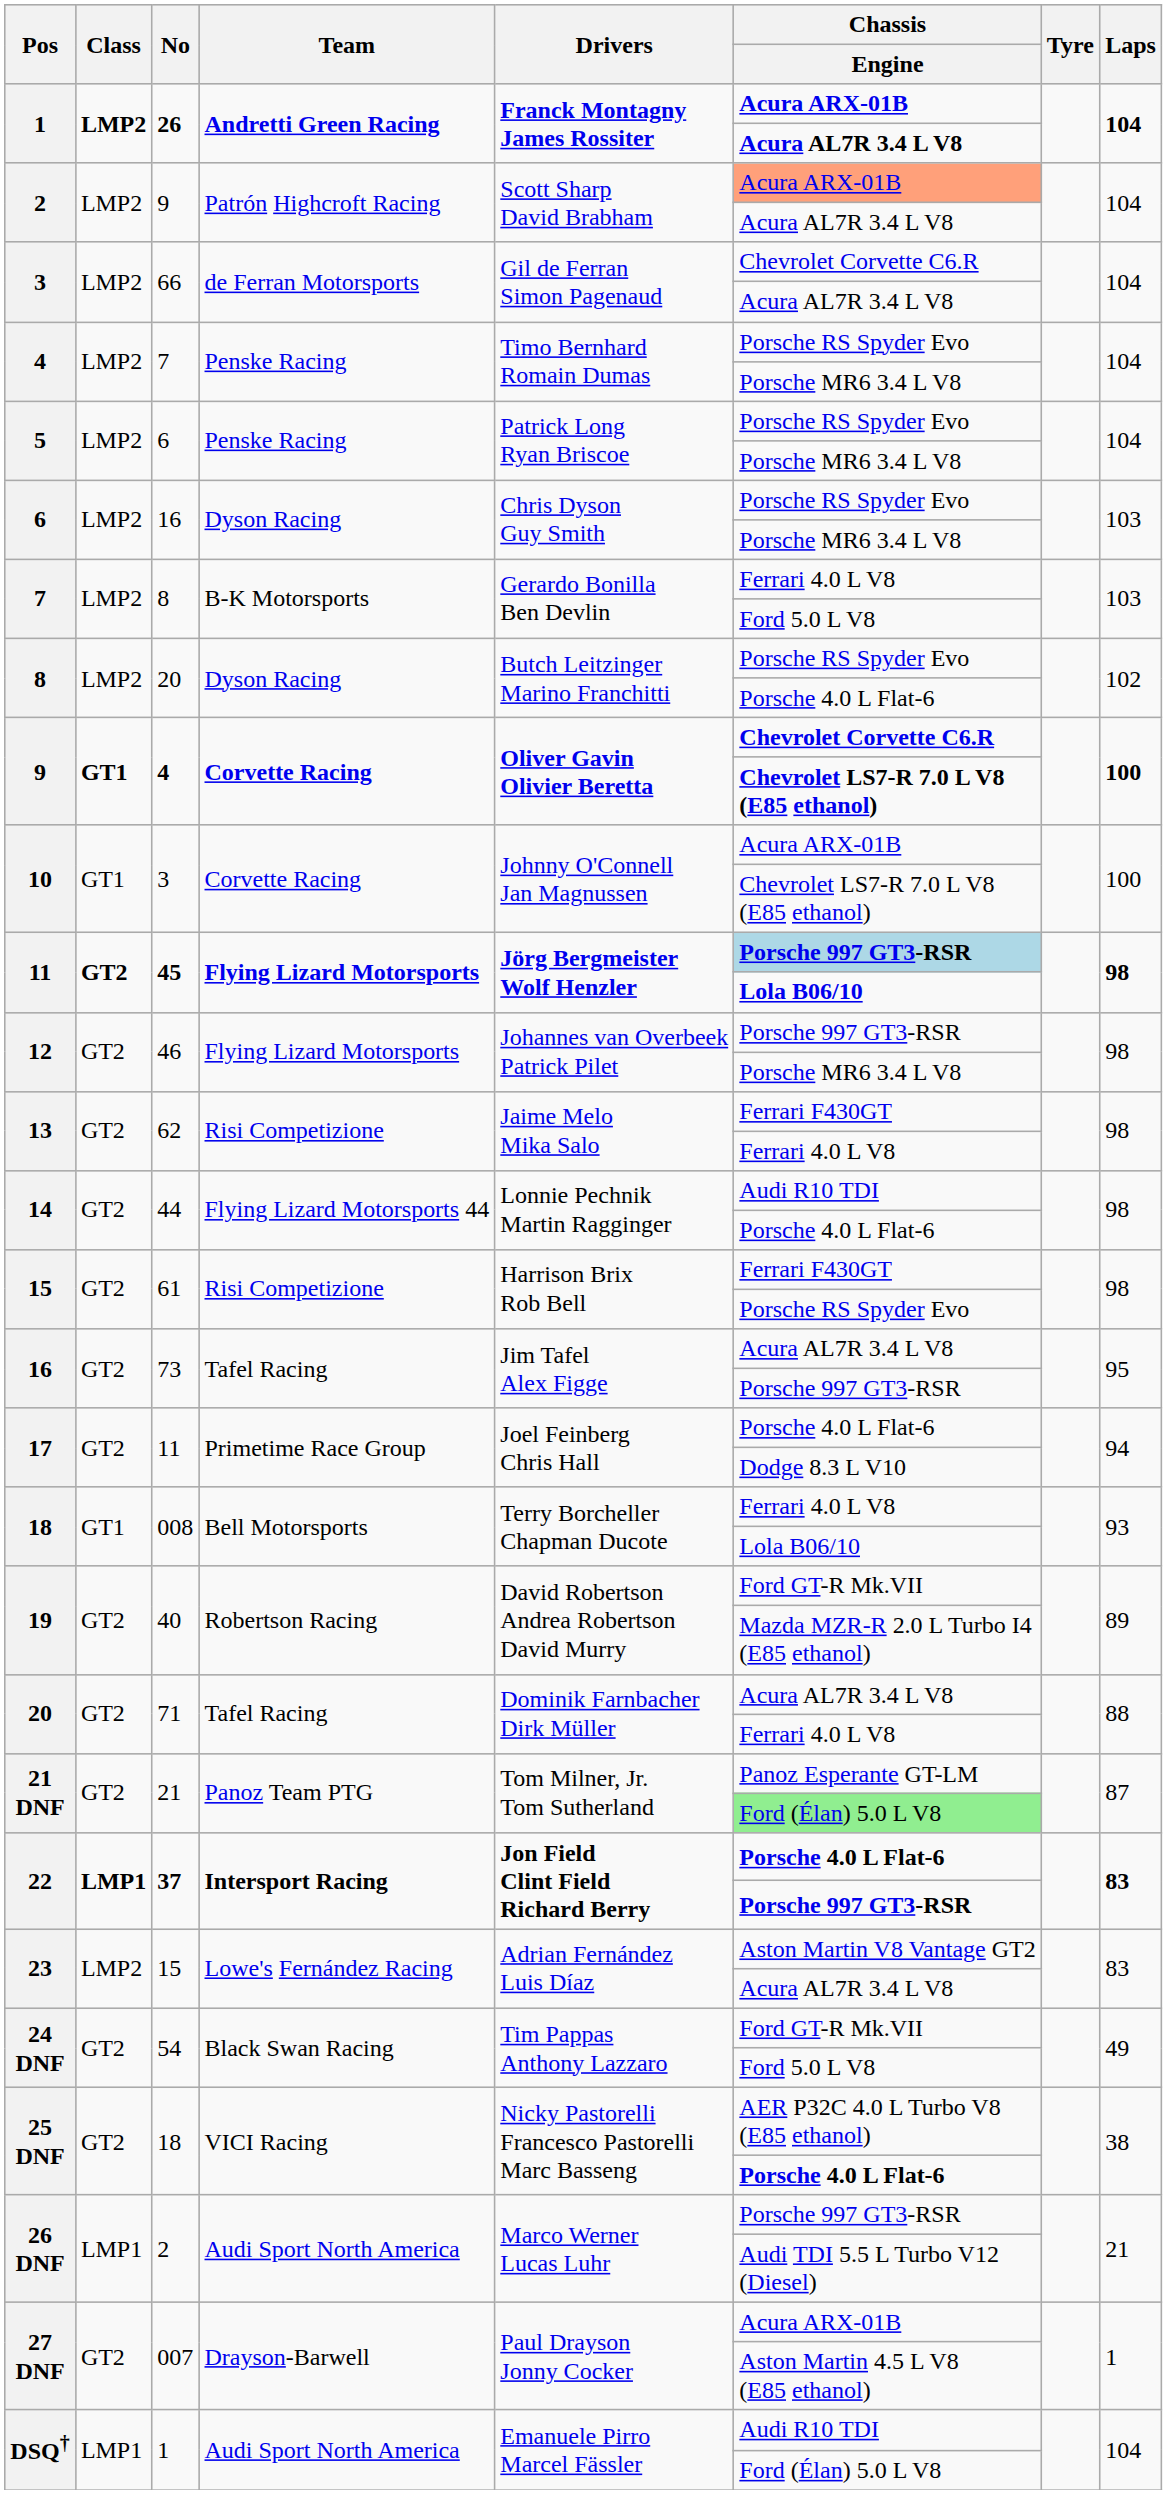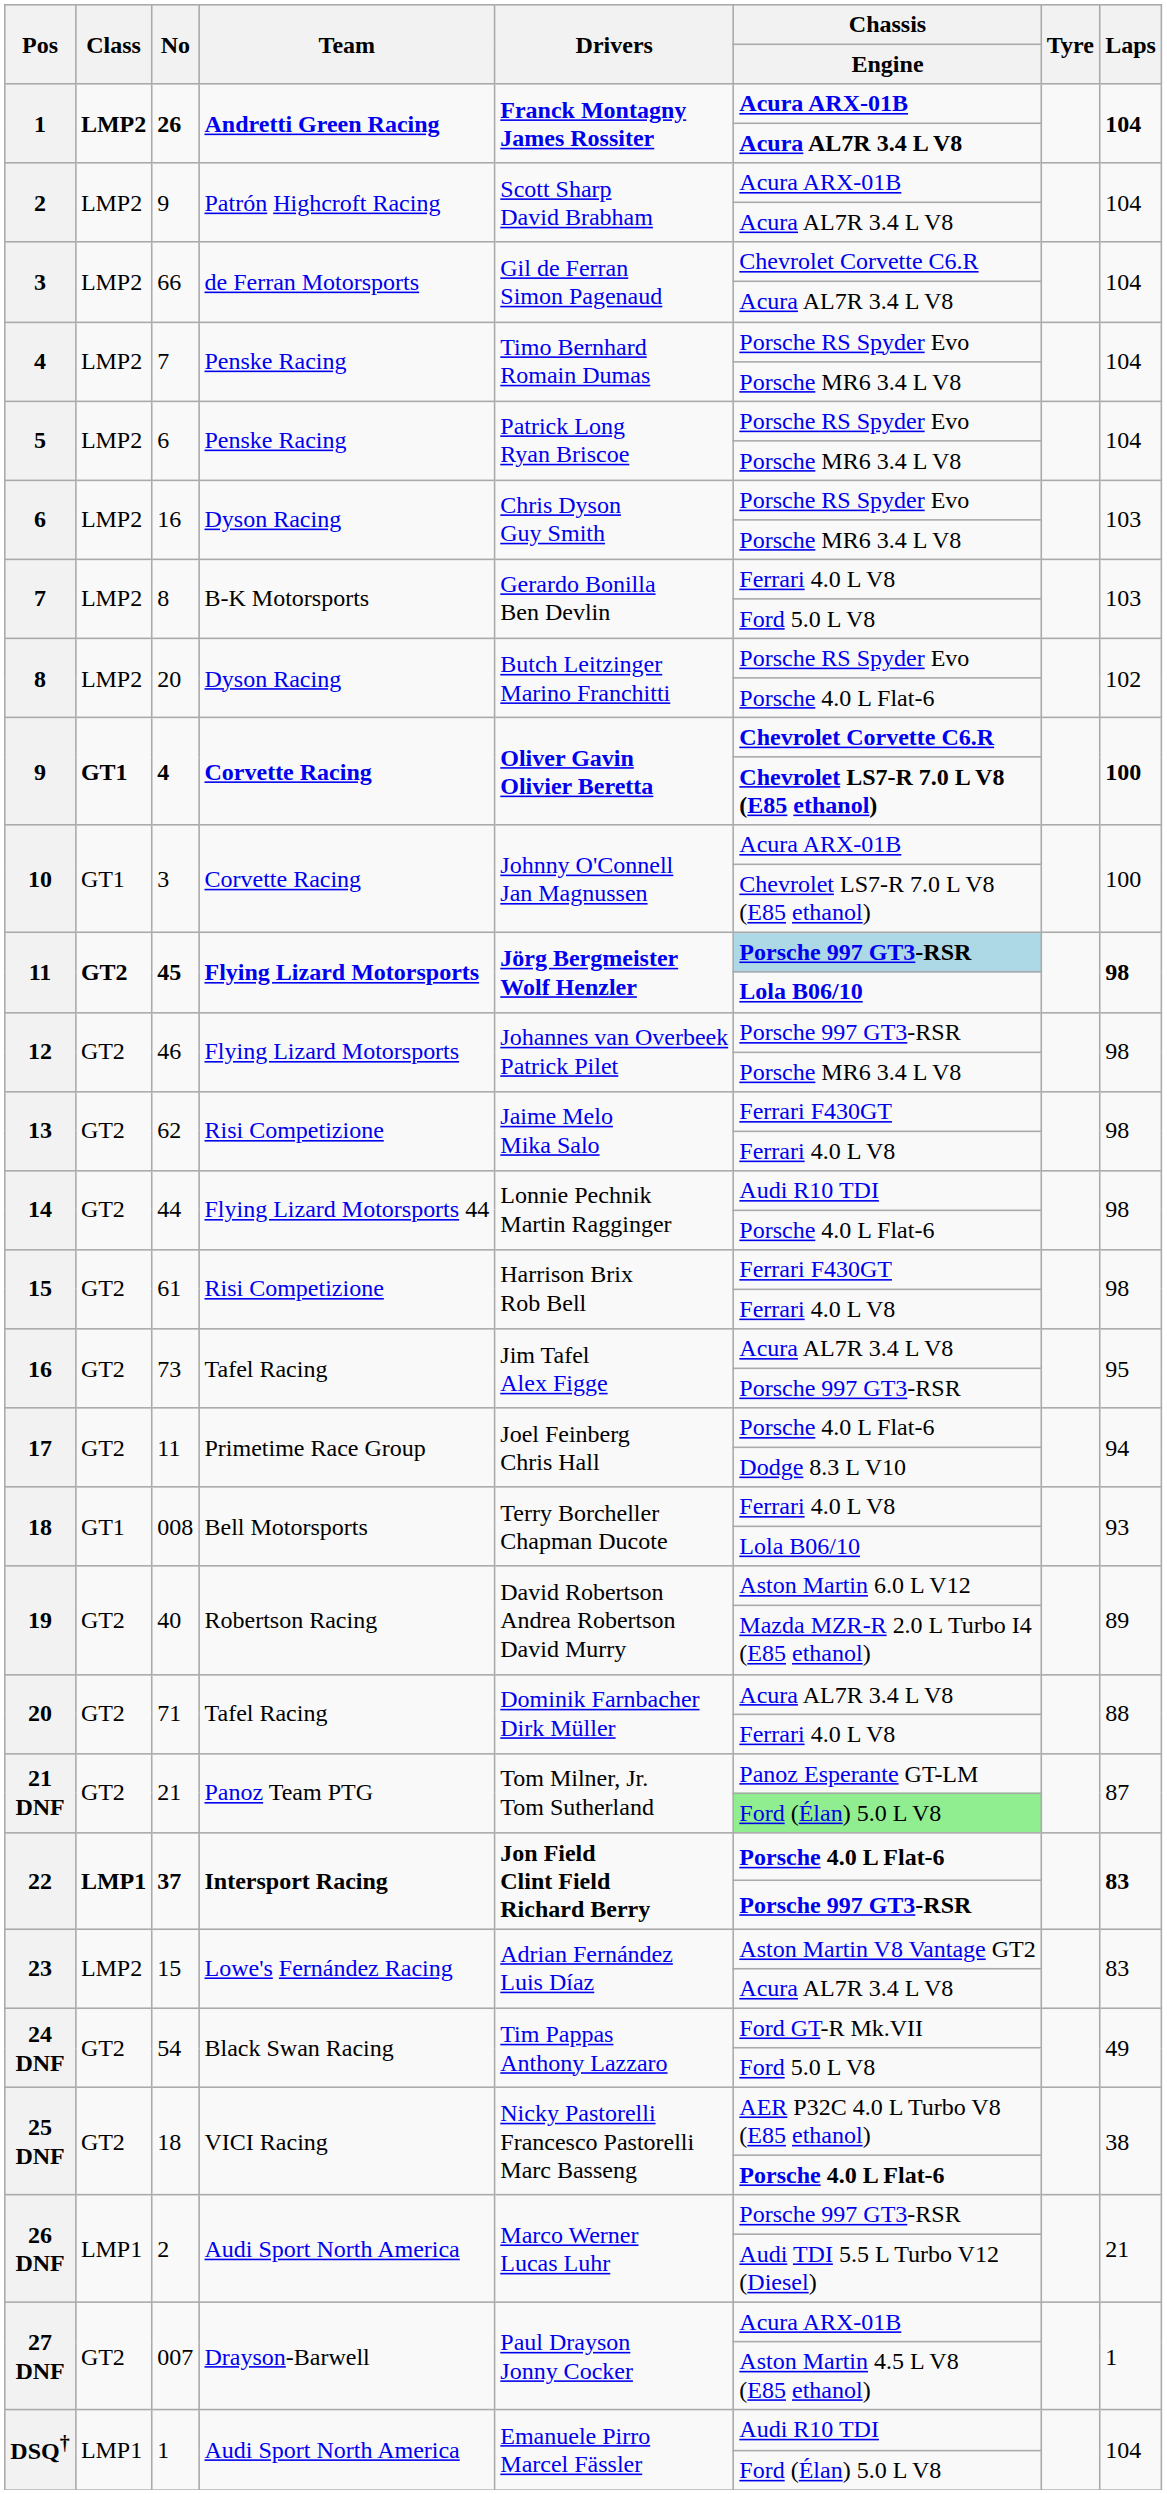(820, 182) lightsalmon background -> (820, 182) no background
(854, 1308) Porsche RS Spyder Evo -> (817, 1308) Ferrari 4.0 L V8
(831, 1586) Ford GT-R Mk.VII -> (855, 1586) Aston Martin 6.0 L V12
